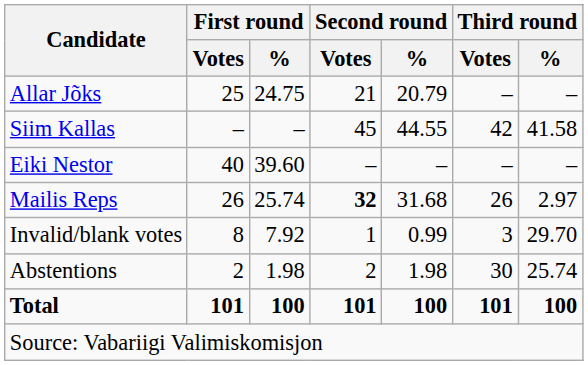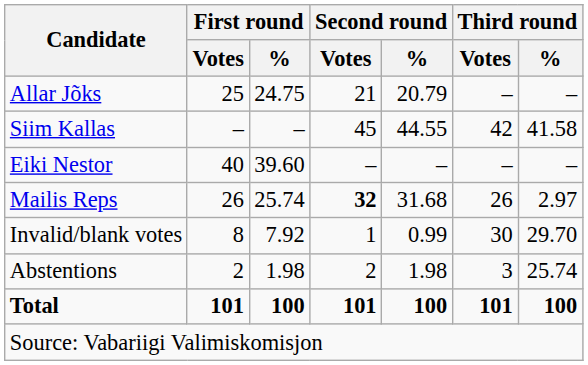(507, 235) 3 -> (502, 235) 30
(502, 270) 30 -> (507, 270) 3
